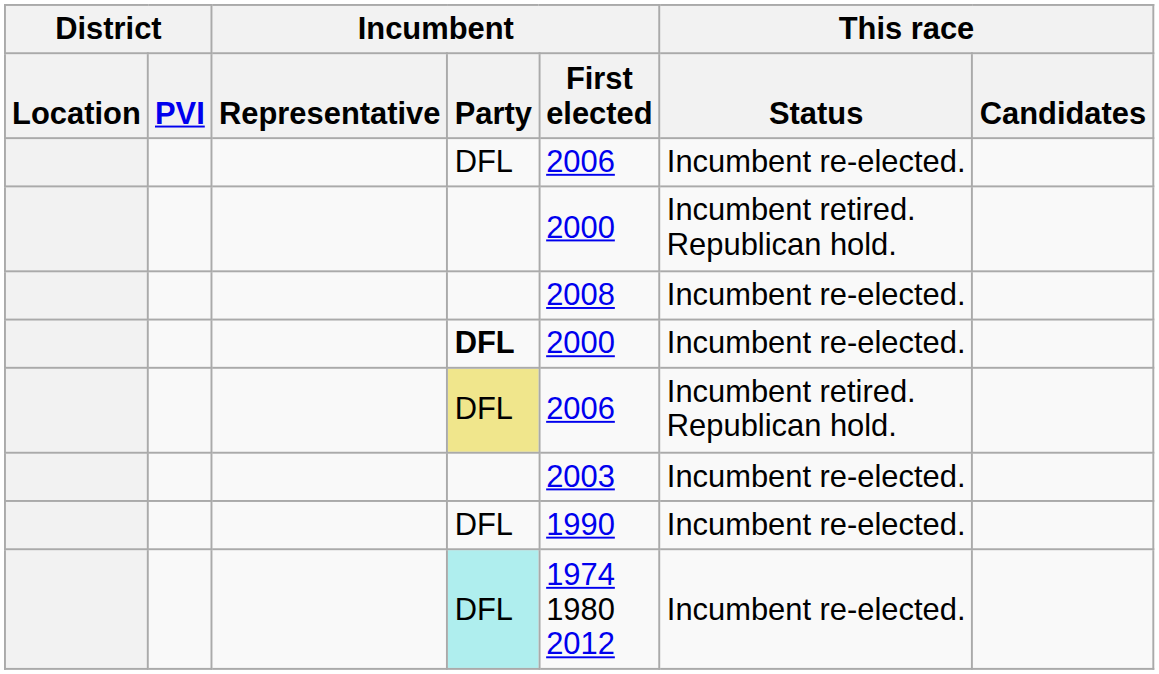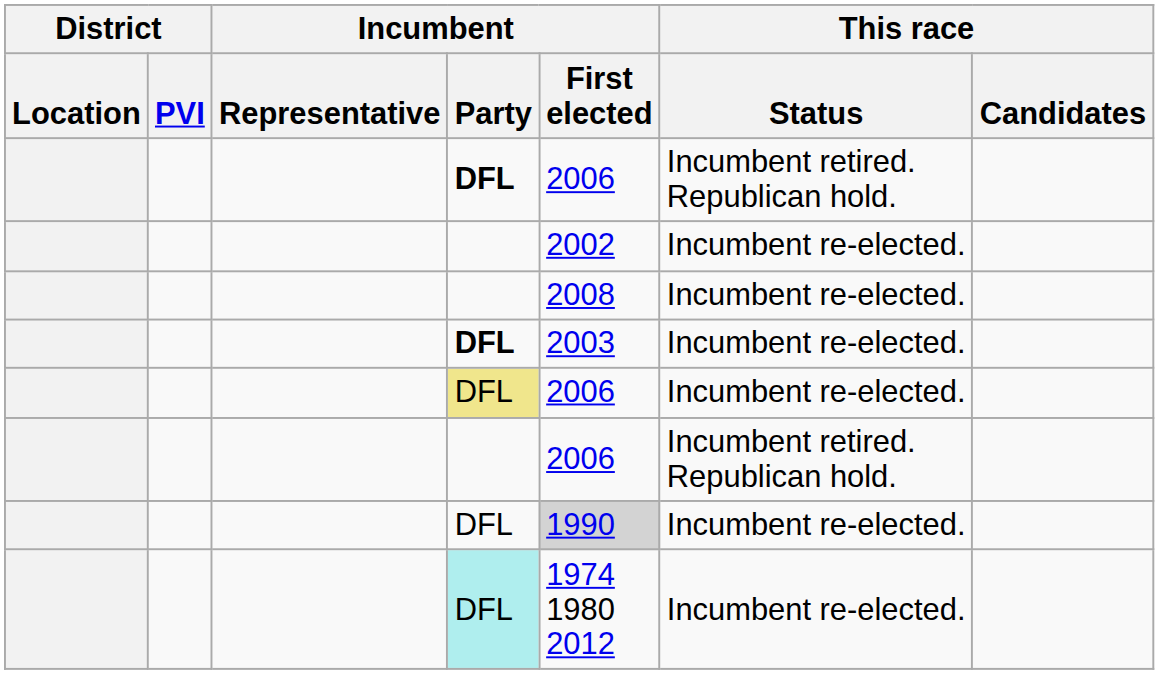(484, 161) normal -> (485, 179) bold
(816, 161) Incumbent re-elected. -> (791, 179) Incumbent retired. Republican hold.
(580, 228) 2000 -> (580, 245) 2002
(791, 228) Incumbent retired. Republican hold. -> (816, 245) Incumbent re-elected.
(580, 343) 2000 -> (580, 343) 2003
(791, 409) Incumbent retired. Republican hold. -> (816, 392) Incumbent re-elected.
(580, 476) 2003 -> (580, 458) 2006
(816, 476) Incumbent re-elected. -> (791, 458) Incumbent retired. Republican hold.
(580, 524) no background -> (580, 524) lightgrey background
